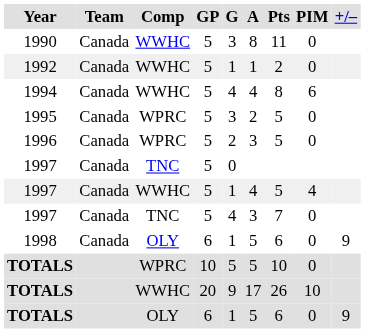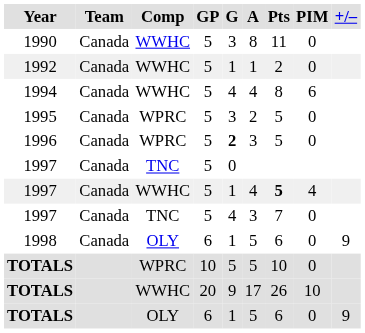(232, 141) normal -> (232, 141) bold
(279, 191) normal -> (279, 191) bold
